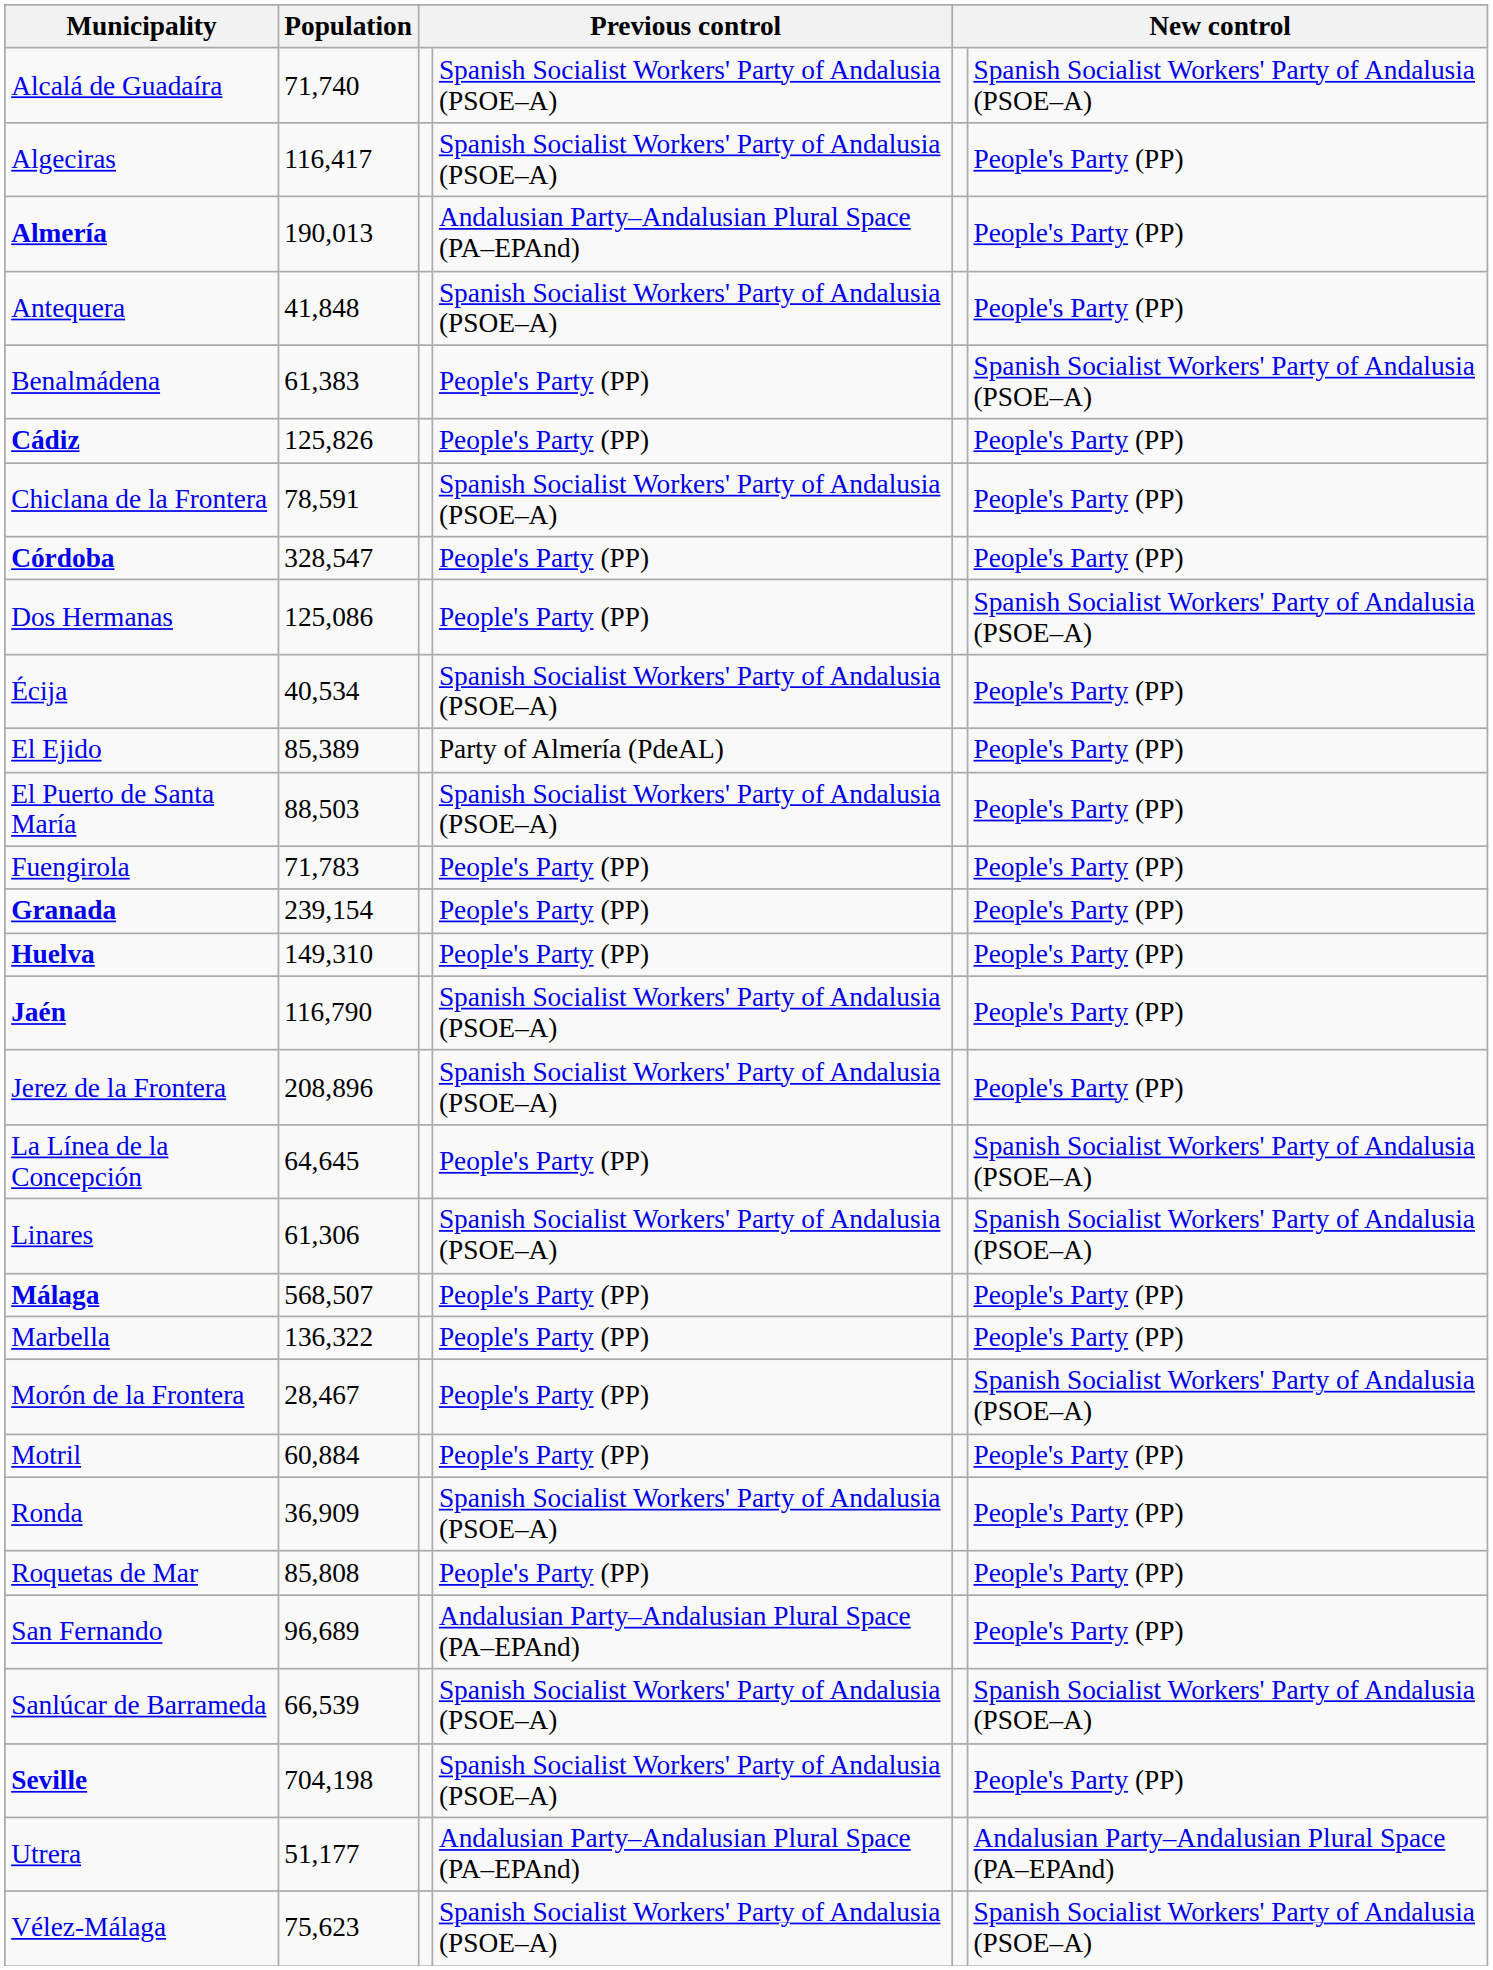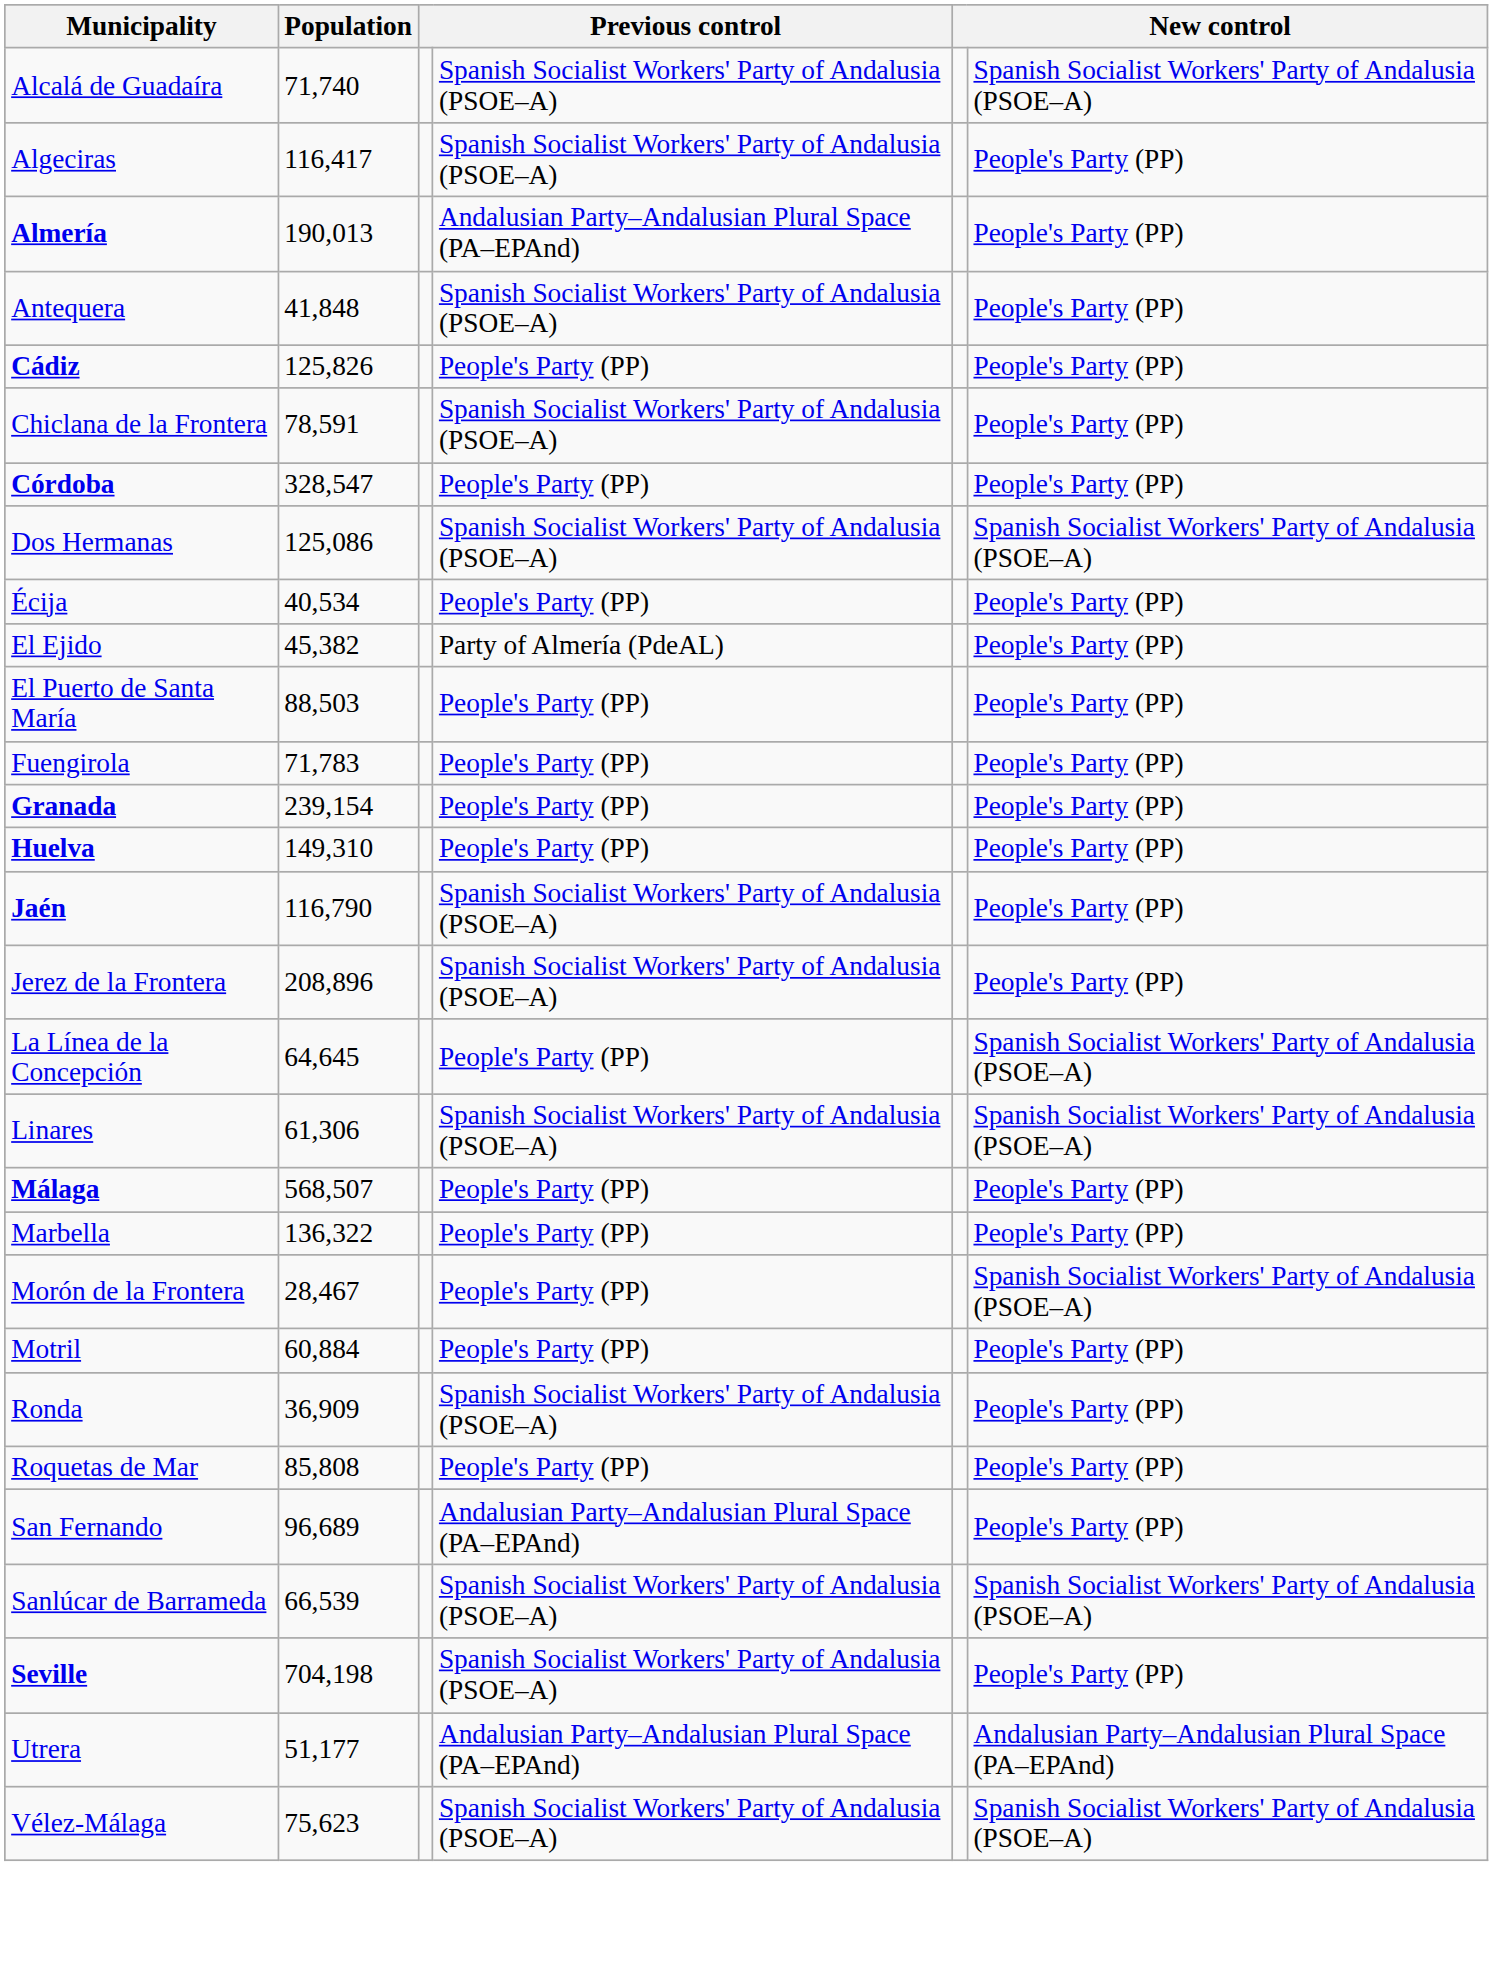- row: (86, 381)
(544, 616) People's Party (PP) -> (690, 542) Spanish Socialist Workers' Party of Andalusia (PSOE–A)
(690, 690) Spanish Socialist Workers' Party of Andalusia (PSOE–A) -> (544, 601) People's Party (PP)
(322, 749) 85,389 -> (322, 644) 45,382
(690, 808) Spanish Socialist Workers' Party of Andalusia (PSOE–A) -> (544, 703) People's Party (PP)
